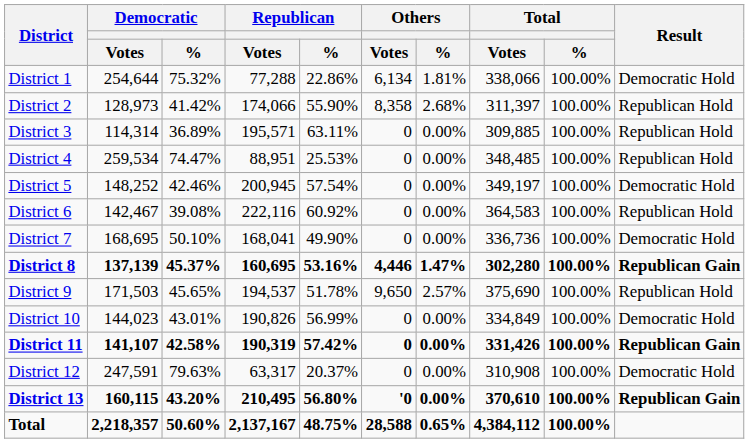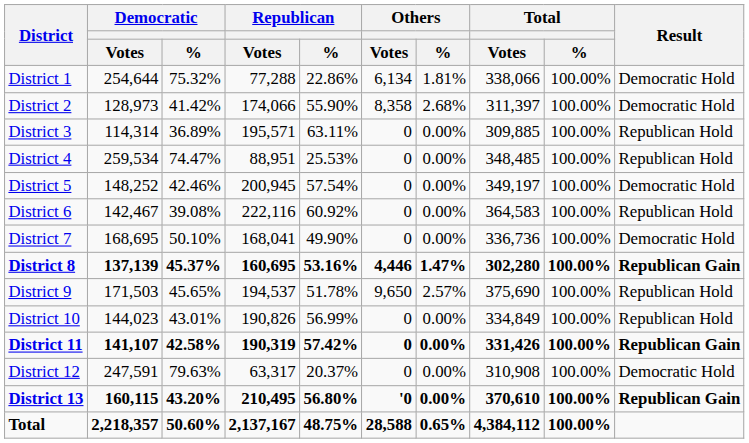(676, 105) Republican Hold -> (677, 105) Democratic Hold
(677, 318) Democratic Hold -> (676, 318) Republican Hold
